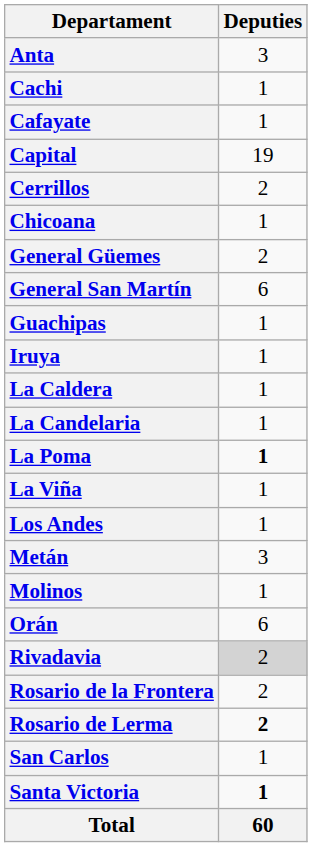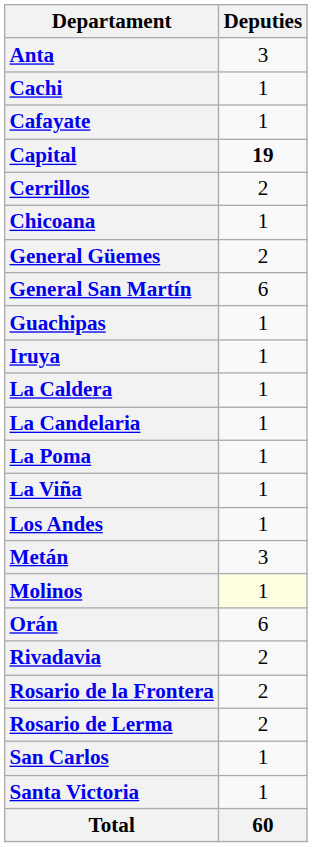(263, 155) normal -> (263, 155) bold
(263, 456) bold -> (263, 456) normal
(263, 590) no background -> (263, 590) lightyellow background
(263, 657) lightgrey background -> (263, 657) no background
(263, 724) bold -> (263, 724) normal
(263, 791) bold -> (263, 791) normal
